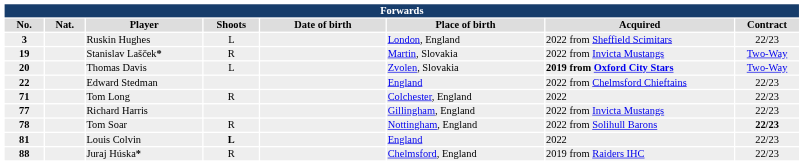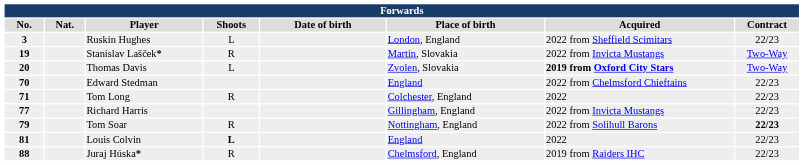(24, 82) 22 -> (24, 82) 70
(24, 125) 78 -> (24, 125) 79
